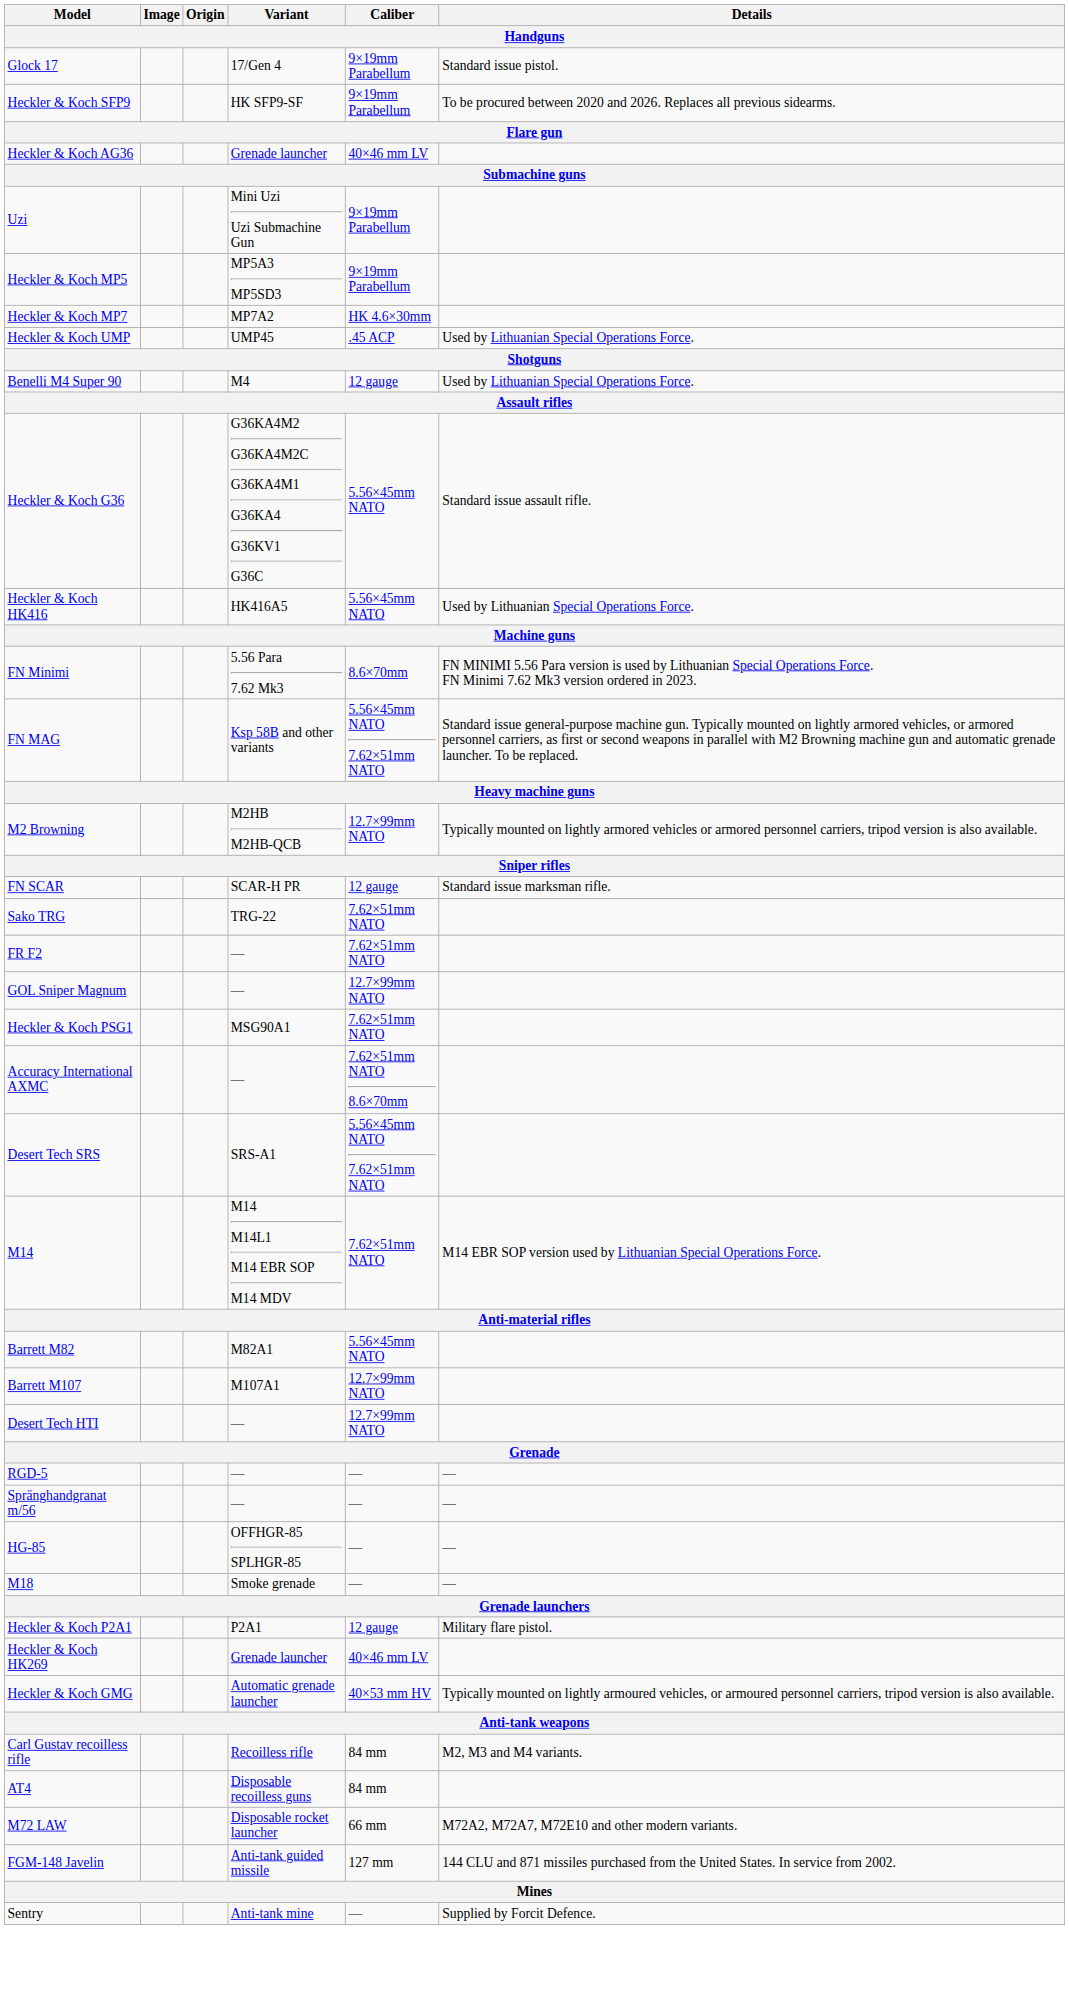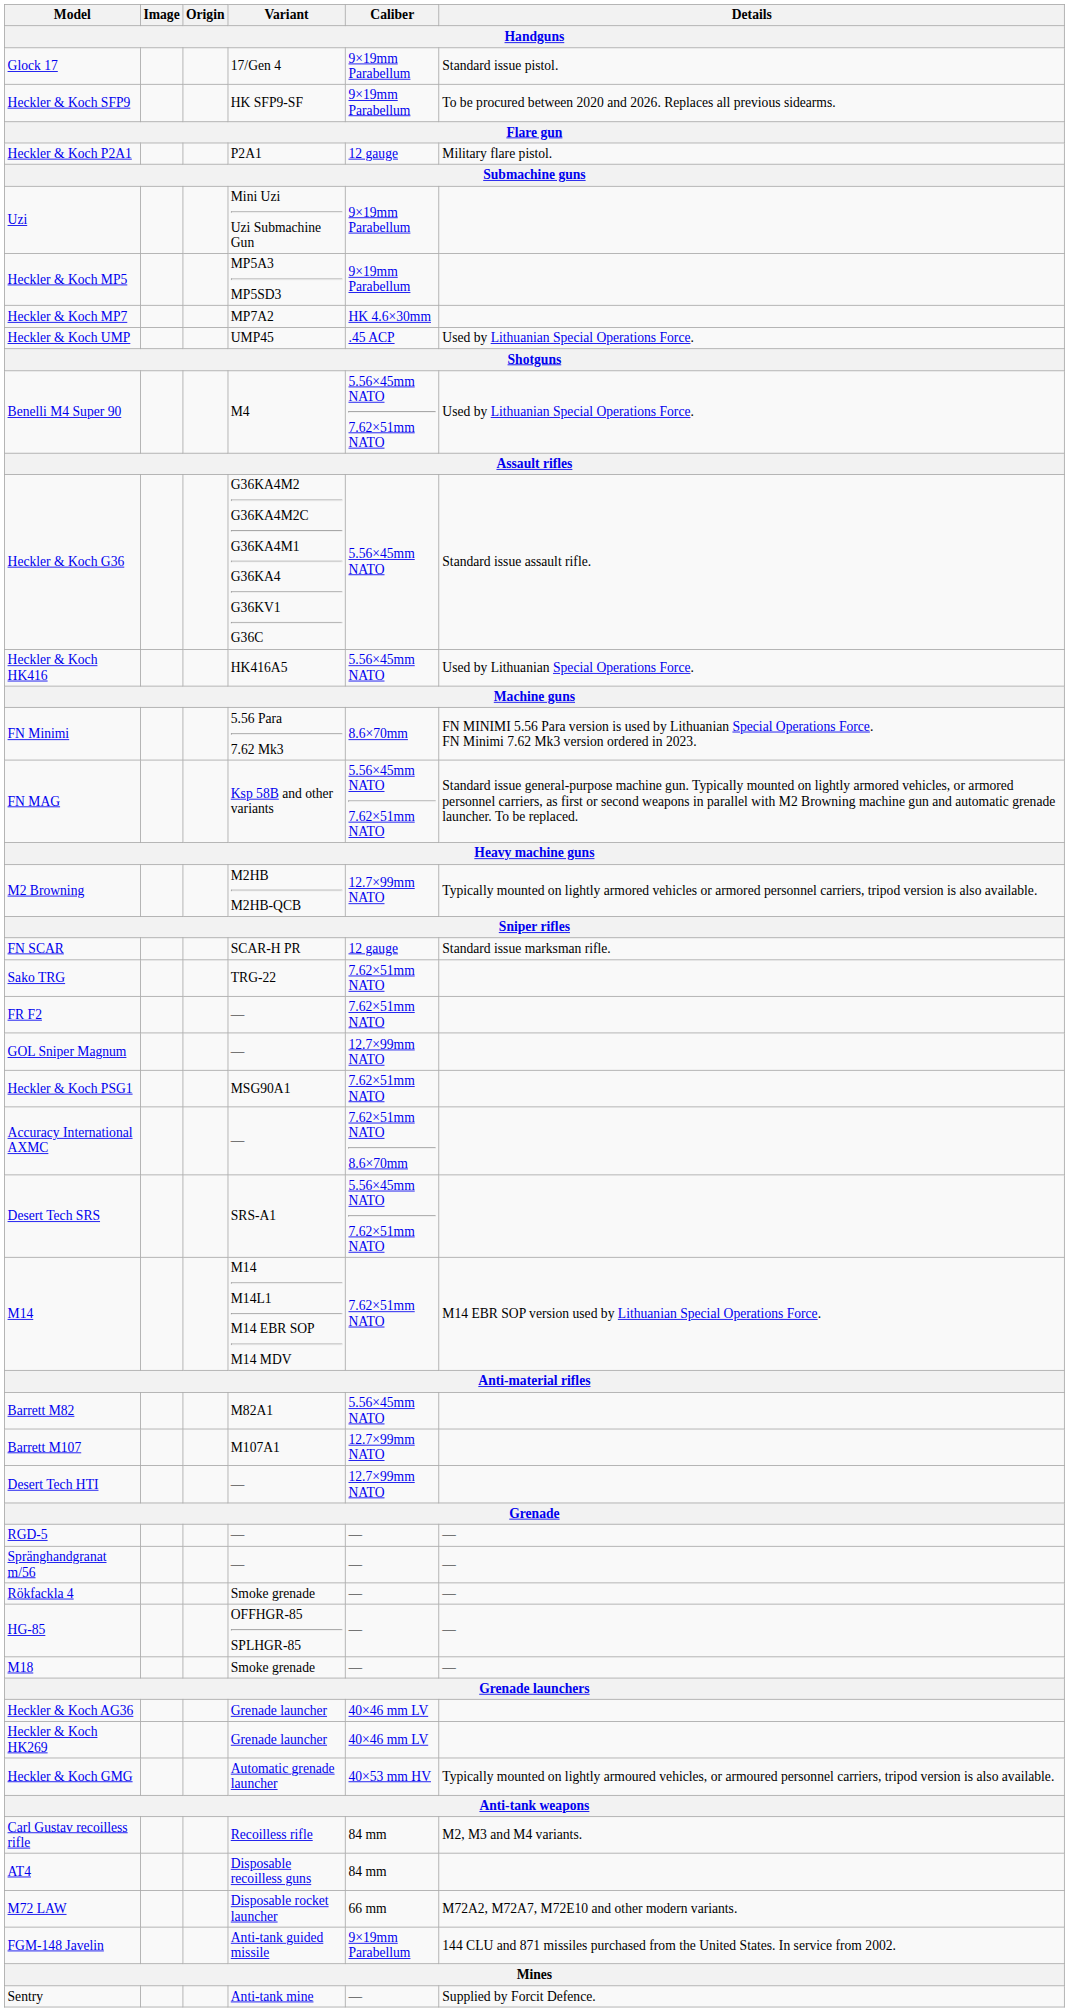rows swapped: (70, 1627) <-> (70, 153)
(373, 381) 12 gauge -> (392, 411) 5.56×45mm NATO 7.62×51mm NATO
+ row: (41, 1593)
(371, 1862) 127 mm -> (379, 1945) 9×19mm Parabellum
